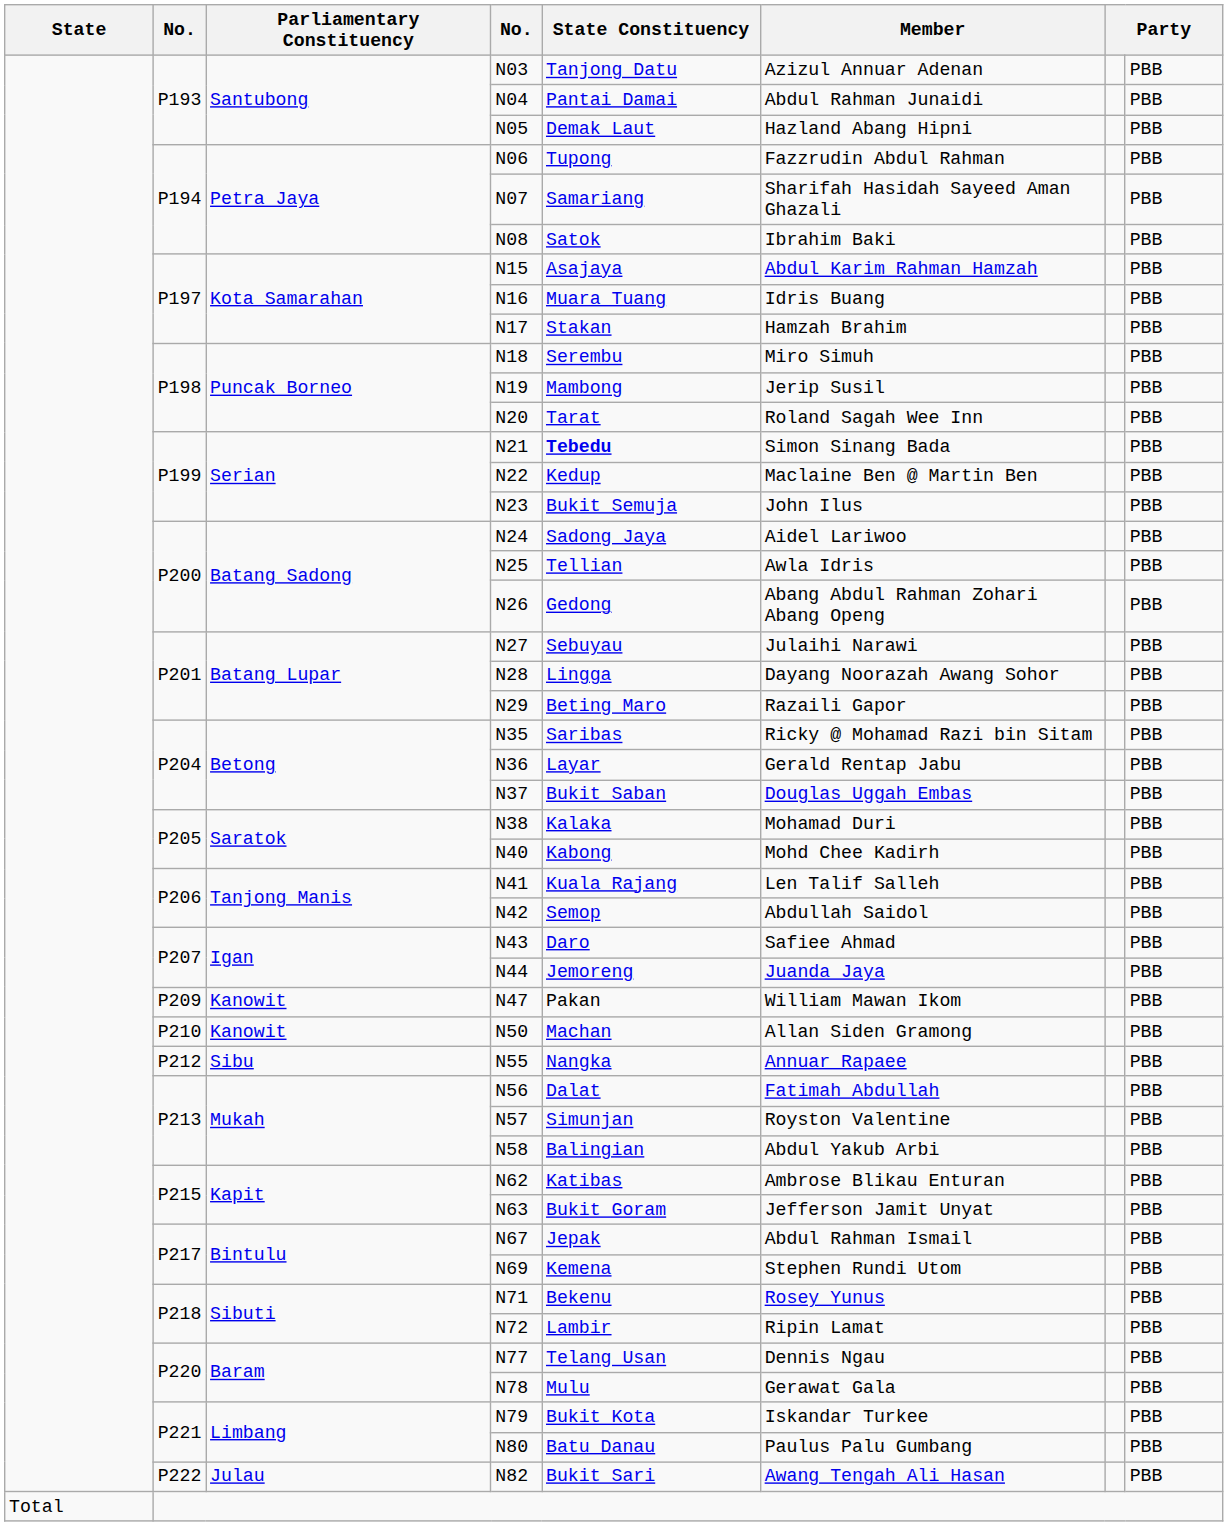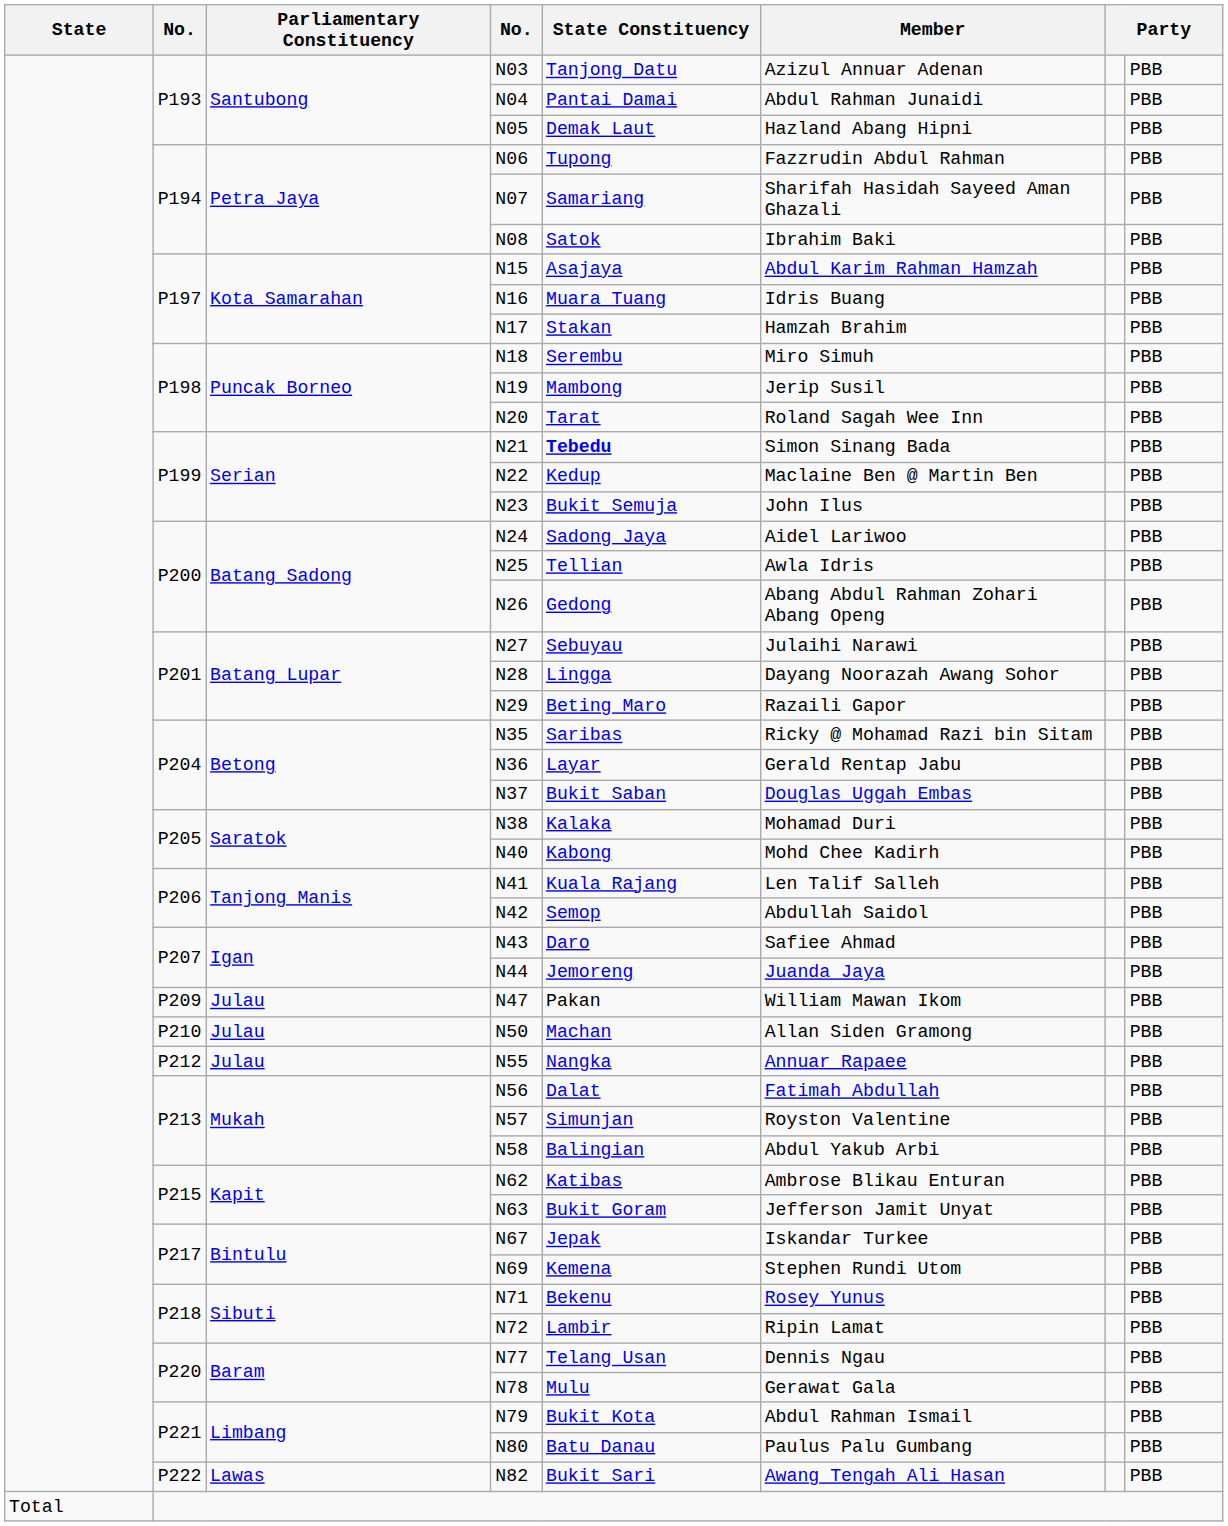(248, 1002) Kanowit -> (237, 1002) Julau
(248, 1032) Kanowit -> (237, 1032) Julau
(232, 1061) Sibu -> (237, 1061) Julau
(868, 1239) Abdul Rahman Ismail -> (847, 1239) Iskandar Turkee
(847, 1417) Iskandar Turkee -> (868, 1417) Abdul Rahman Ismail
(237, 1477) Julau -> (237, 1477) Lawas
